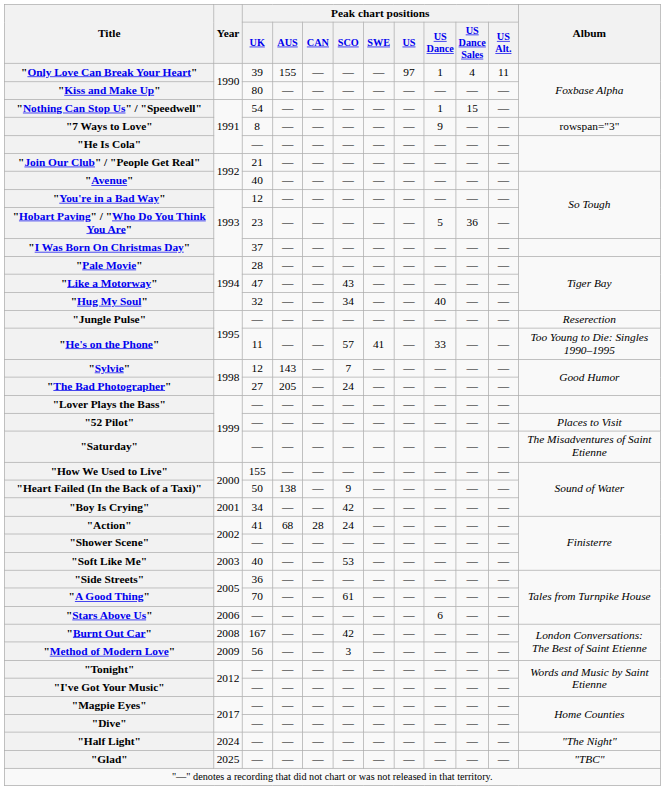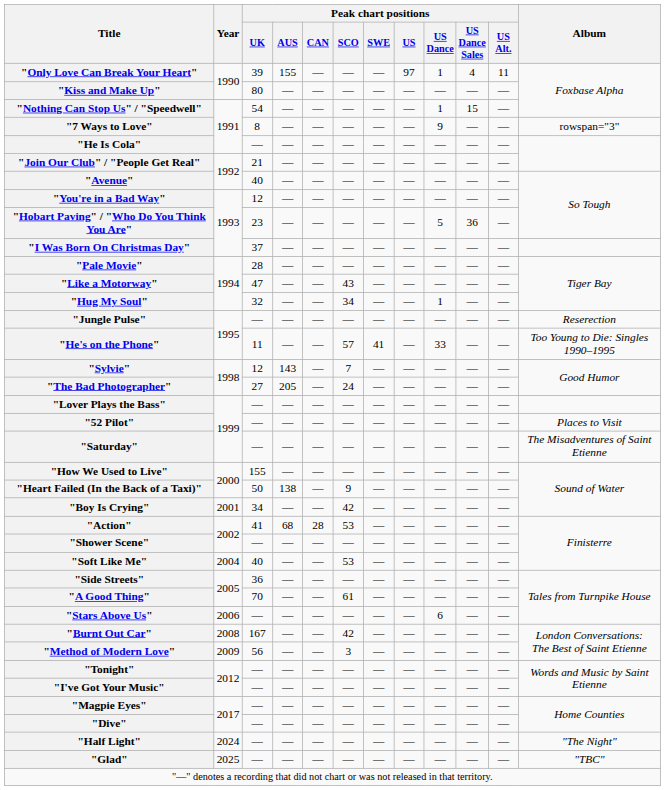(440, 301) 40 -> (440, 301) 1
(348, 525) 24 -> (348, 525) 53
(228, 561) 2003 -> (228, 561) 2004
